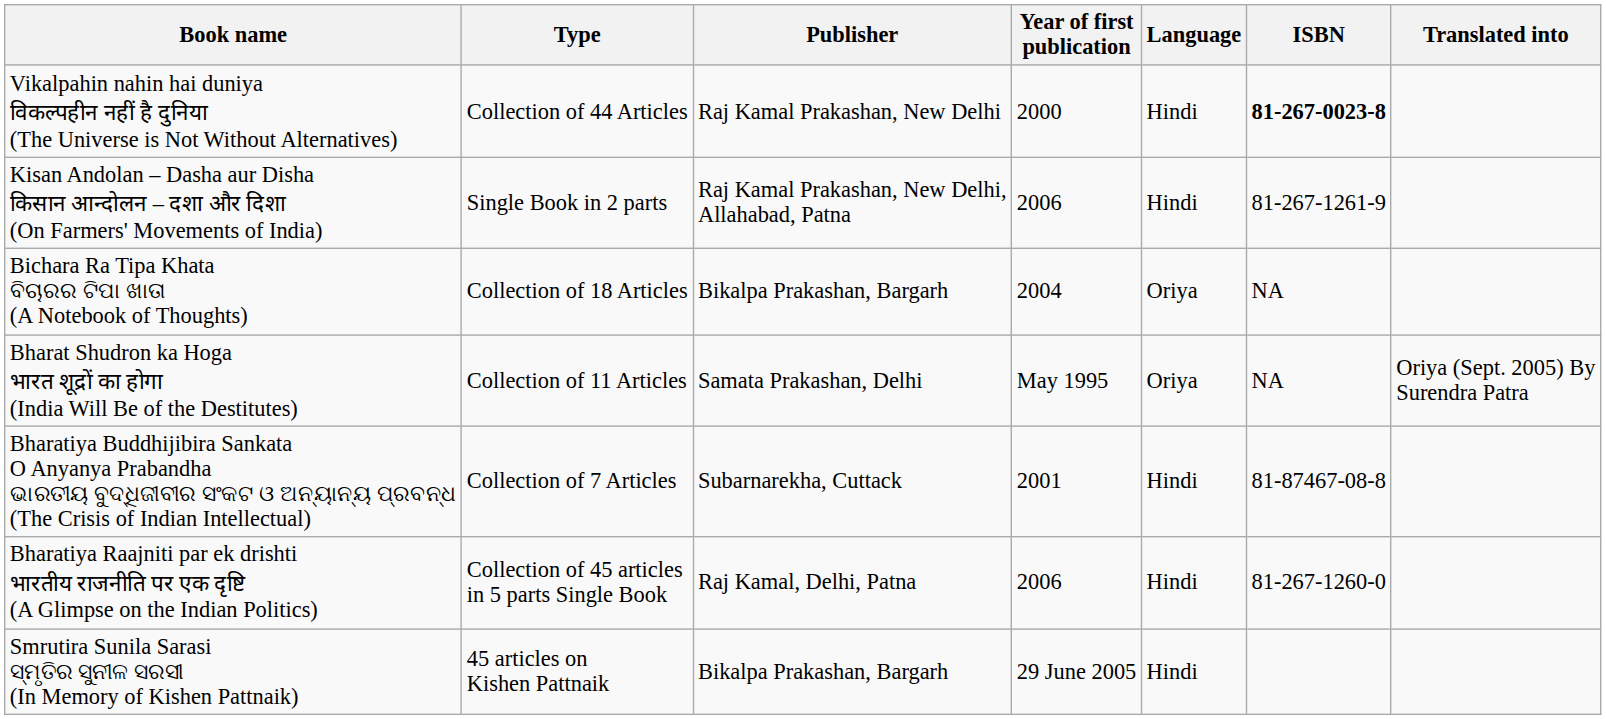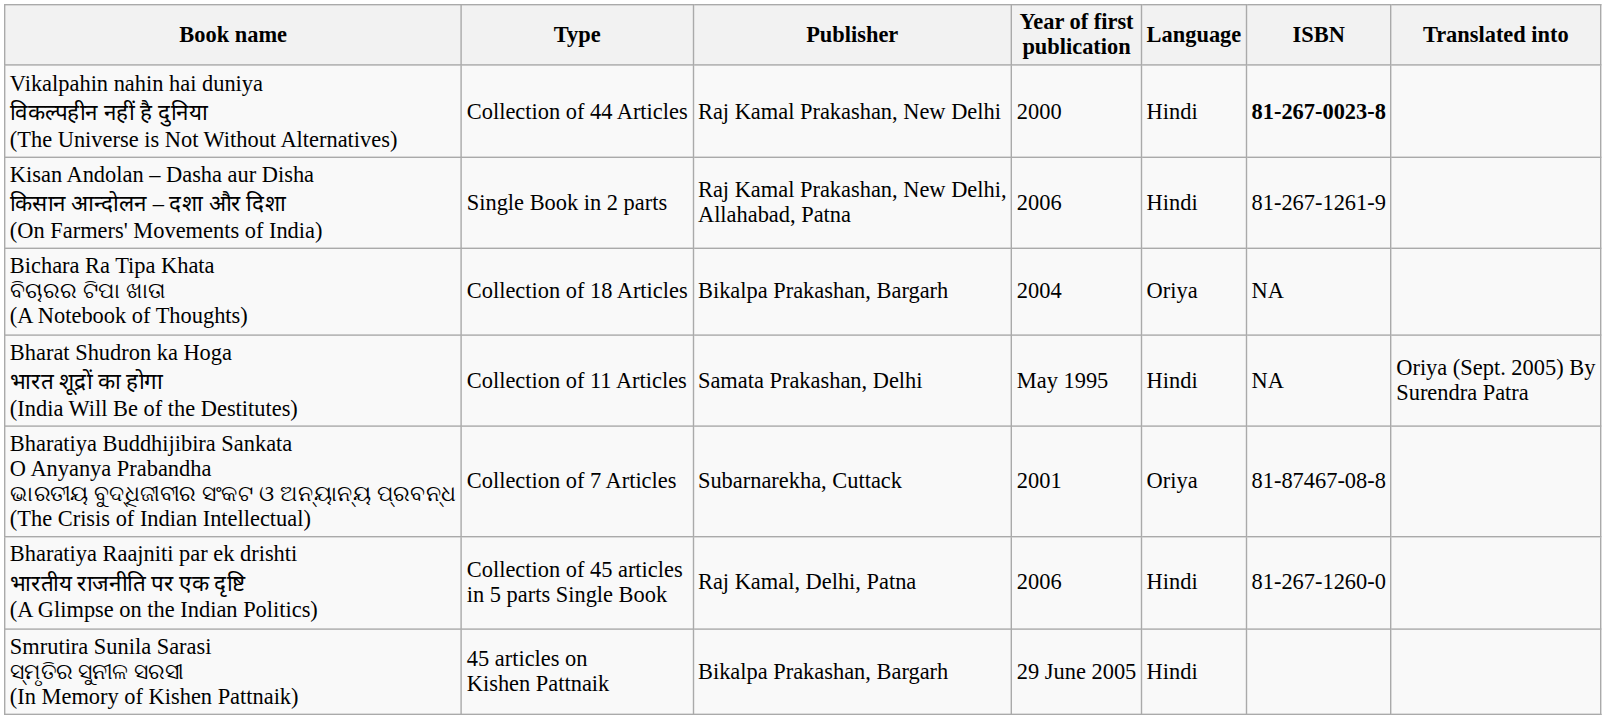(1172, 379) Oriya -> (1172, 379) Hindi
(1172, 481) Hindi -> (1172, 481) Oriya
